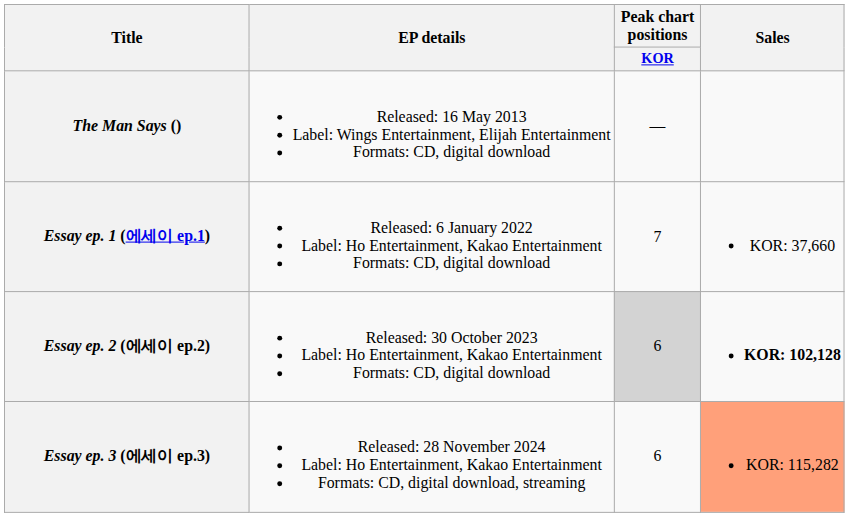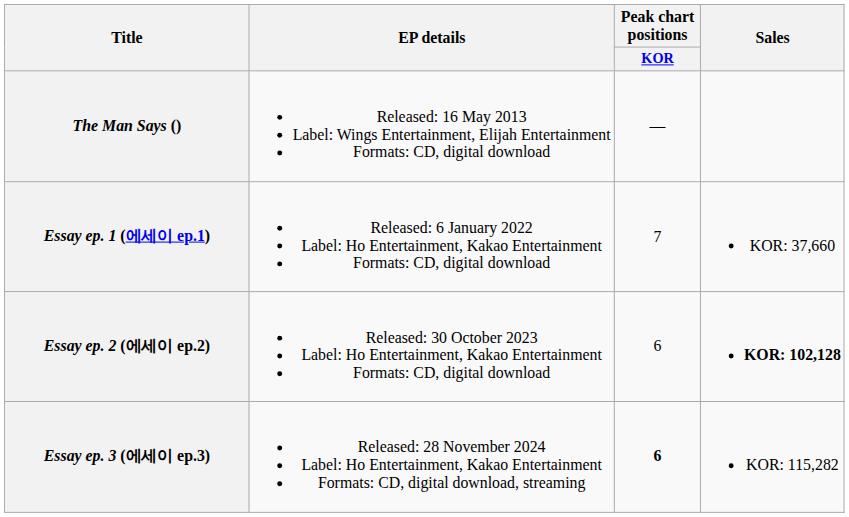(658, 346) lightgrey background -> (658, 346) no background
(658, 456) normal -> (658, 456) bold
(773, 466) lightsalmon background -> (773, 466) no background
